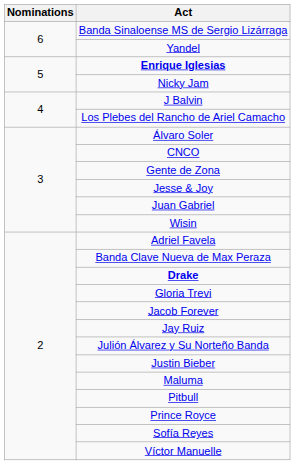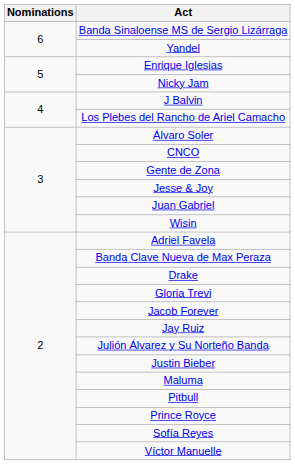(183, 65) bold -> (183, 65) normal
(183, 275) bold -> (183, 275) normal
